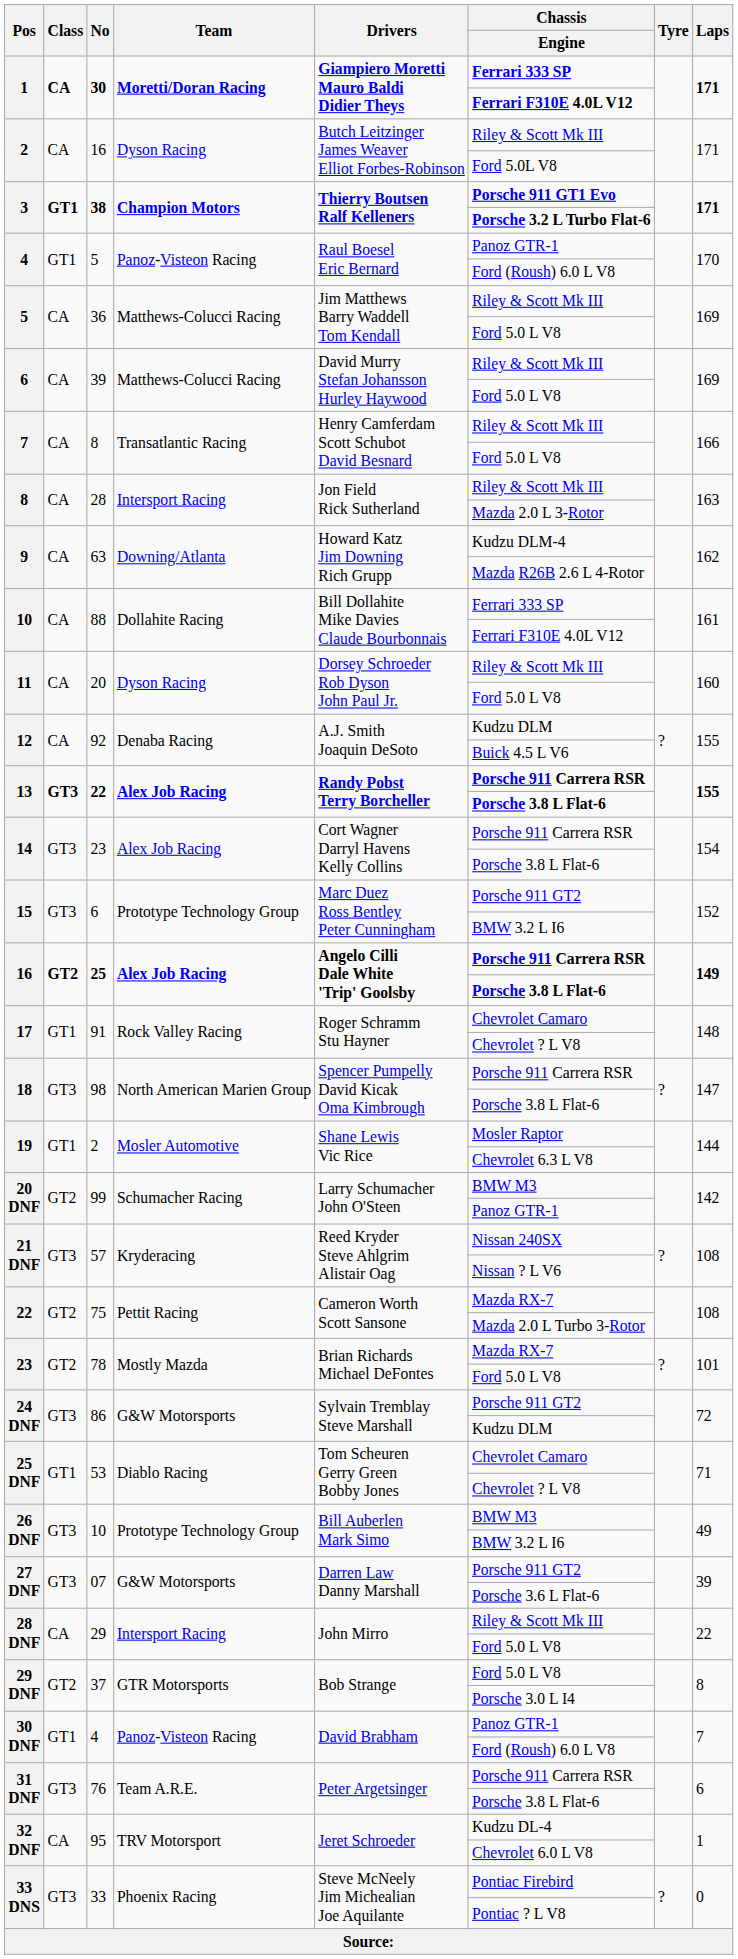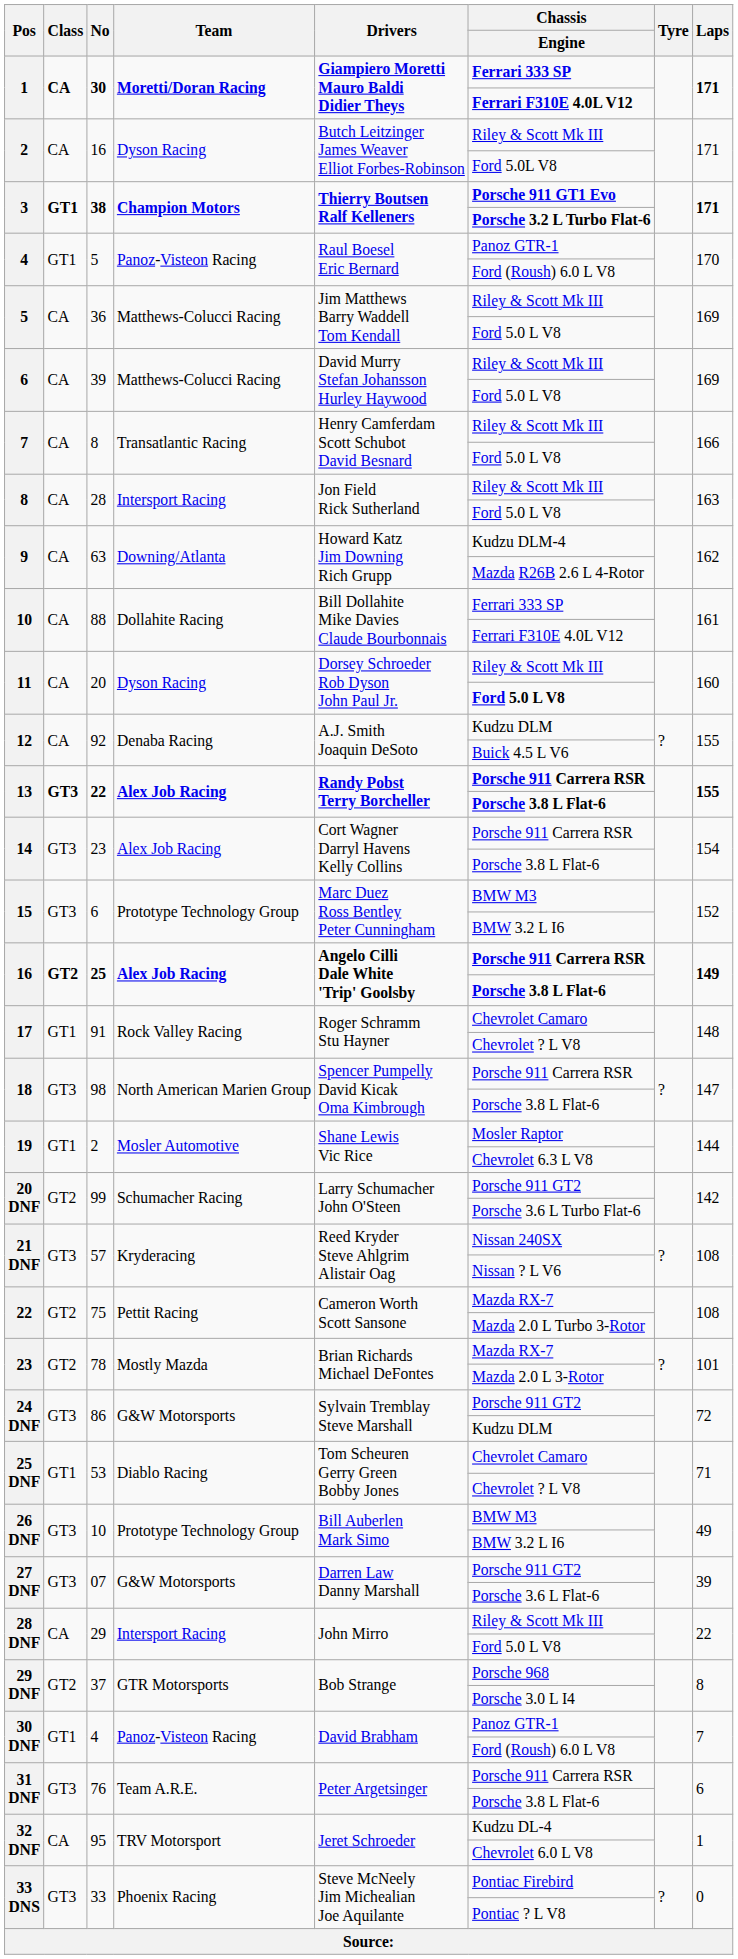(538, 512) Mazda 2.0 L 3-Rotor -> (516, 512) Ford 5.0 L V8
(516, 698) normal -> (518, 698) bold
(527, 896) Porsche 911 GT2 -> (504, 896) BMW M3
(504, 1185) BMW M3 -> (527, 1185) Porsche 911 GT2
(515, 1211) Panoz GTR-1 -> (556, 1211) Porsche 3.6 L Turbo Flat-6
(516, 1377) Ford 5.0 L V8 -> (538, 1377) Mazda 2.0 L 3-Rotor
(516, 1672) Ford 5.0 L V8 -> (511, 1672) Porsche 968
